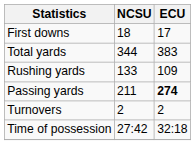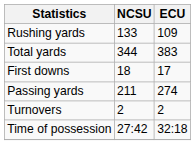rows swapped: (38, 33) <-> (46, 71)
(167, 91) bold -> (167, 91) normal
